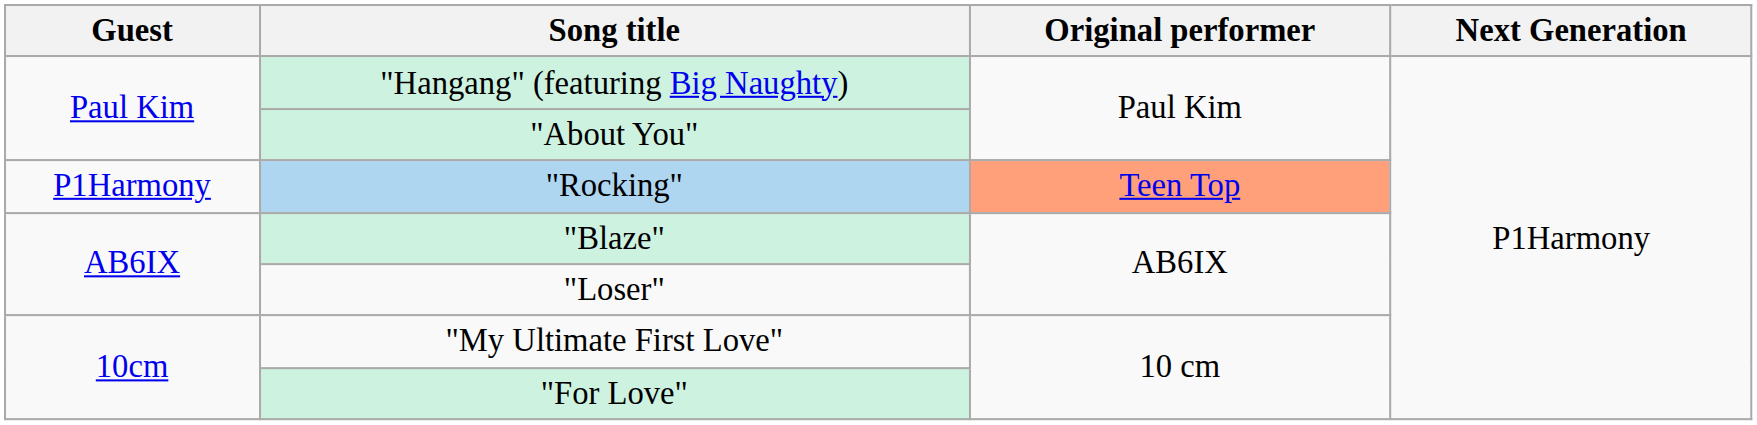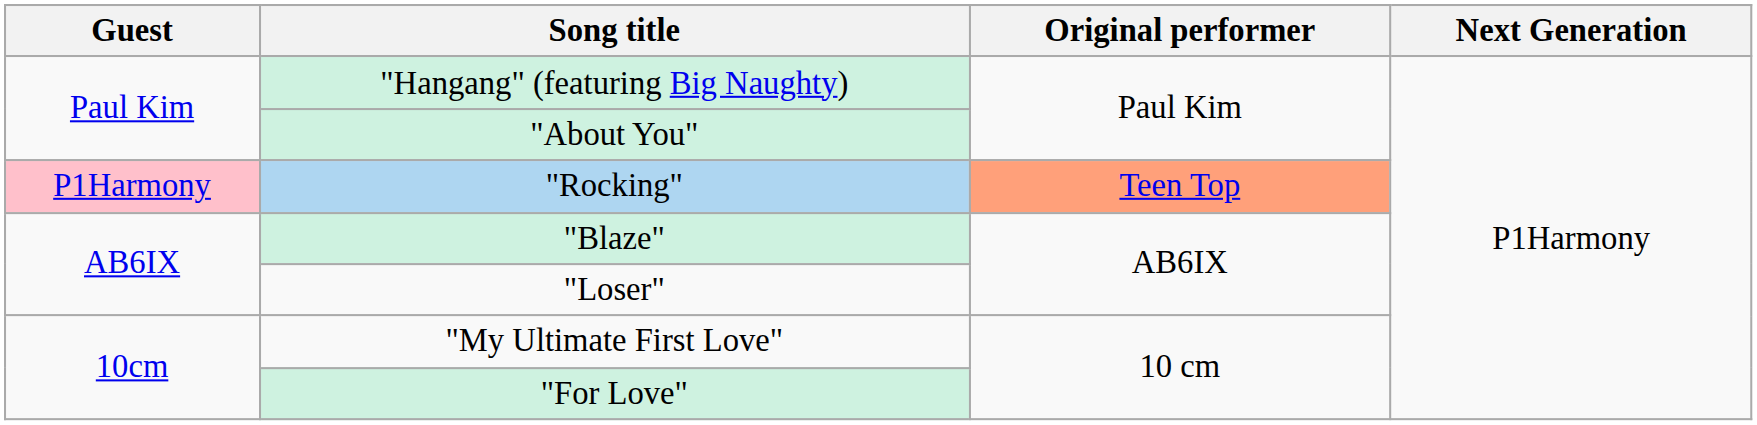(132, 185) no background -> (132, 185) pink background
